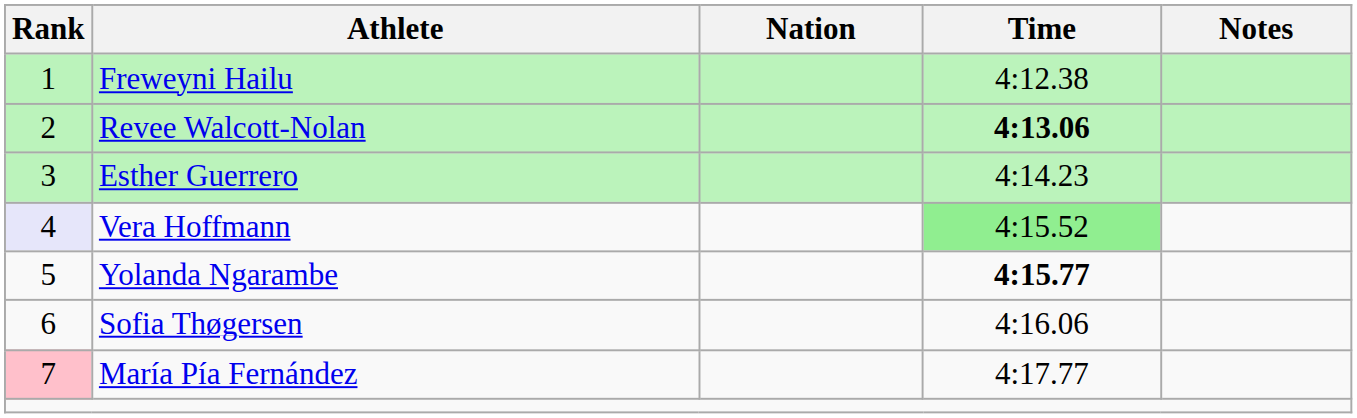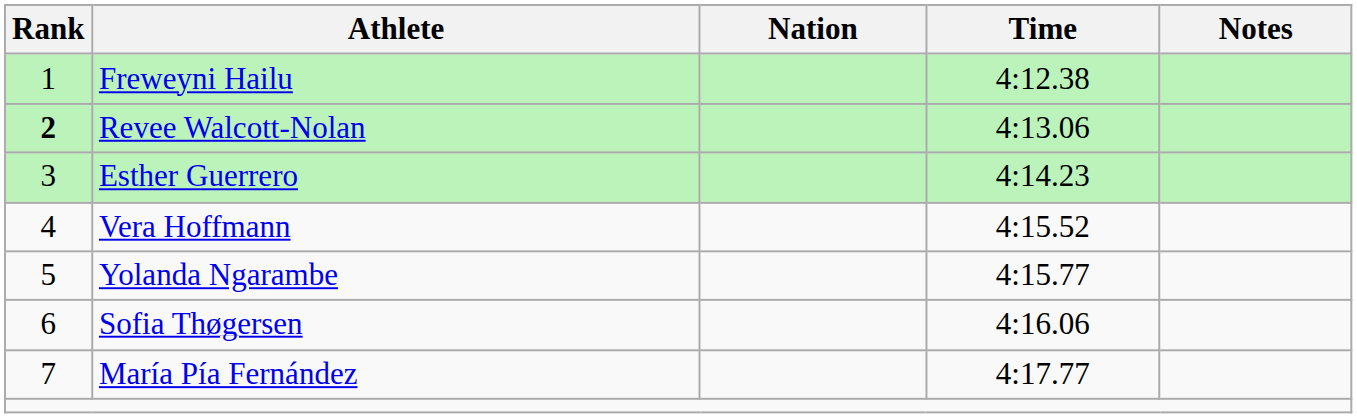(48, 127) normal -> (48, 127) bold
(1042, 127) bold -> (1043, 127) normal
(48, 226) lavender background -> (48, 226) no background
(1042, 226) lightgreen background -> (1043, 226) no background
(1042, 275) bold -> (1043, 275) normal
(48, 373) pink background -> (48, 373) no background
